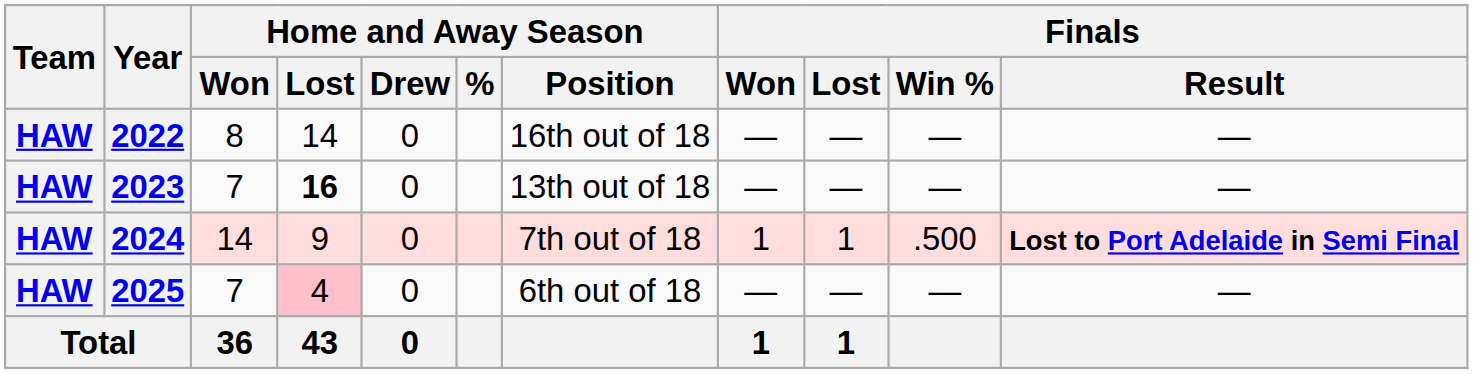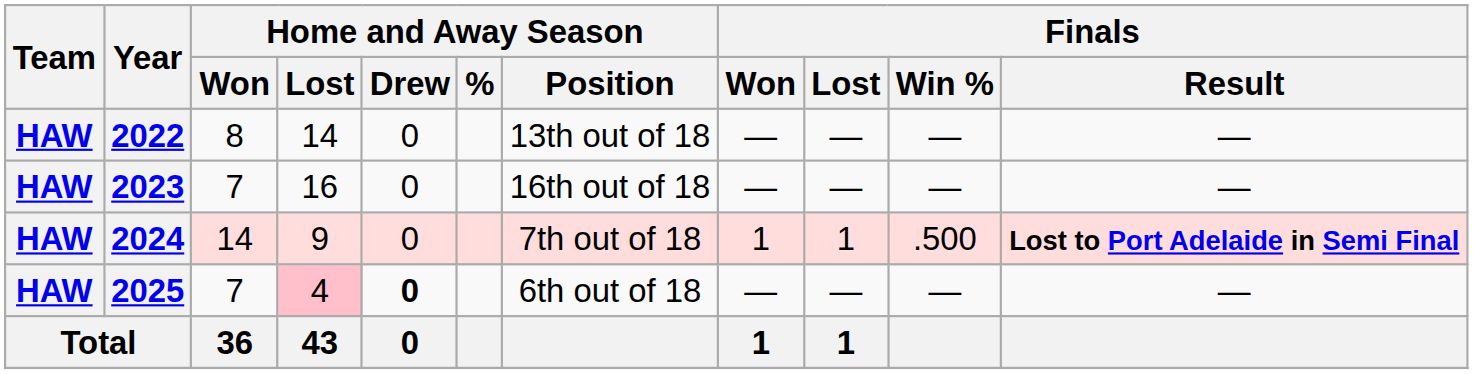(610, 135) 16th out of 18 -> (610, 135) 13th out of 18
(320, 187) bold -> (320, 187) normal
(610, 187) 13th out of 18 -> (610, 187) 16th out of 18
(410, 291) normal -> (410, 291) bold
